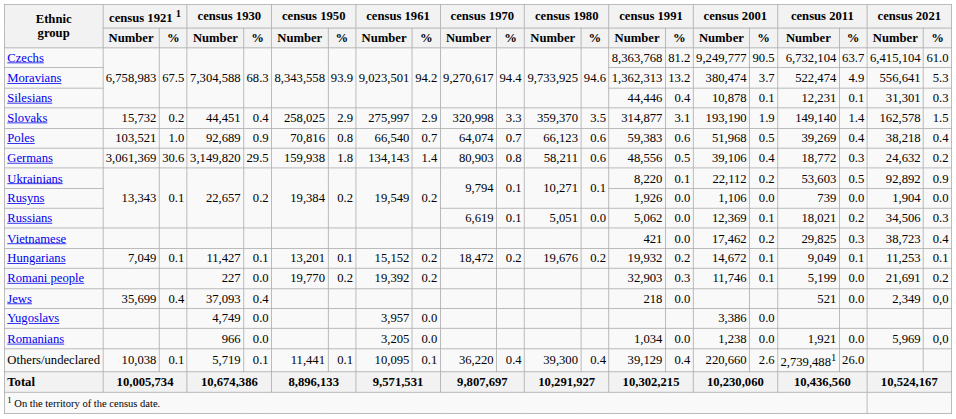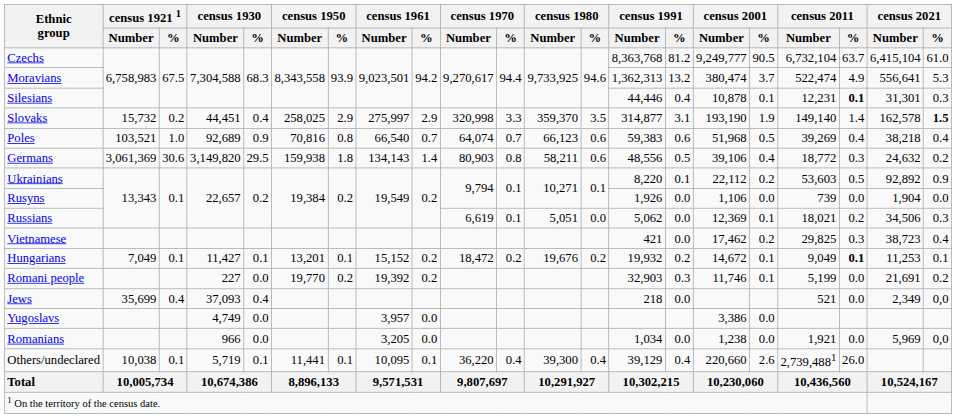(856, 98) normal -> (856, 98) bold
(941, 118) normal -> (941, 118) bold
(856, 258) normal -> (856, 258) bold
